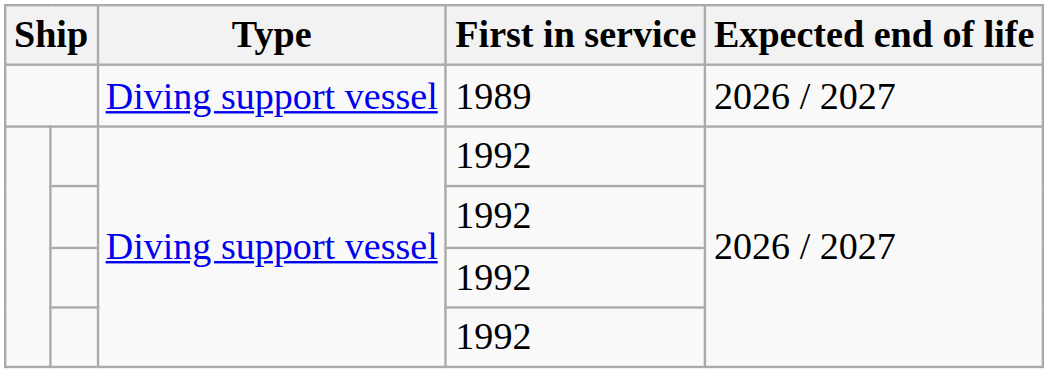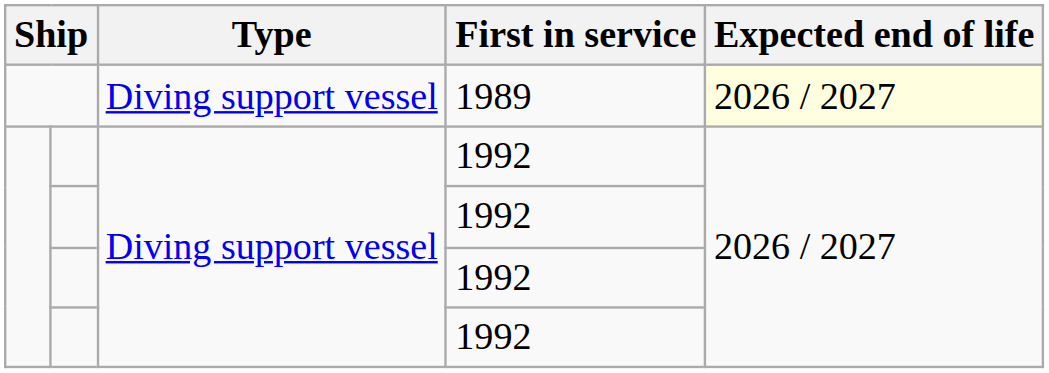(805, 95) no background -> (805, 95) lightyellow background
